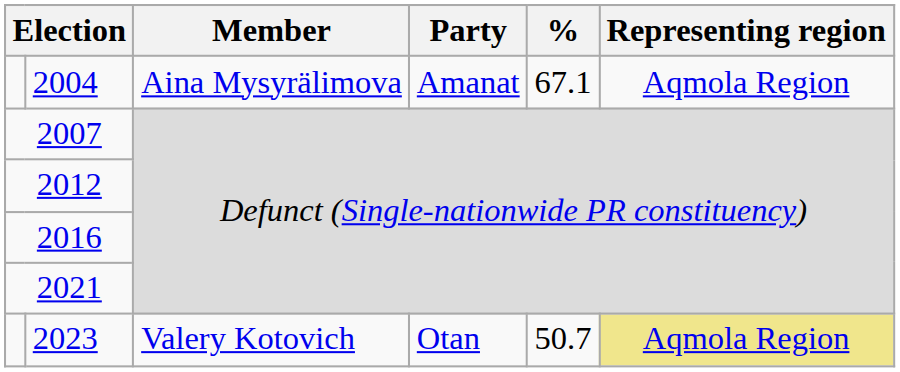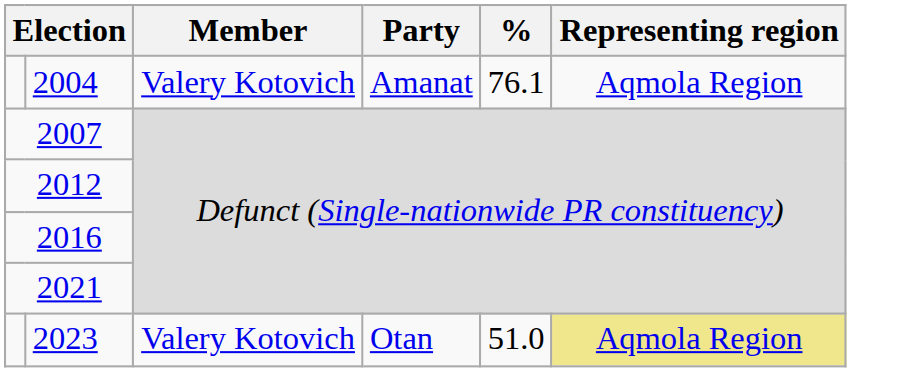(272, 81) Aina Mysyrälimova -> (248, 81) Valery Kotovich
(563, 81) 67.1 -> (516, 81) 76.1
(563, 339) 50.7 -> (516, 339) 51.0
